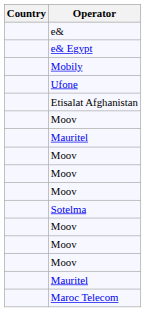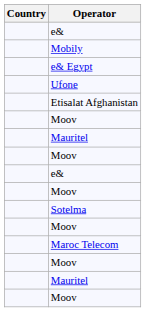(72, 49) e& Egypt -> (67, 49) Mobily
(67, 66) Mobily -> (72, 66) e& Egypt
(64, 173) Moov -> (57, 173) e&
(64, 244) Moov -> (85, 244) Maroc Telecom
(85, 298) Maroc Telecom -> (64, 298) Moov
